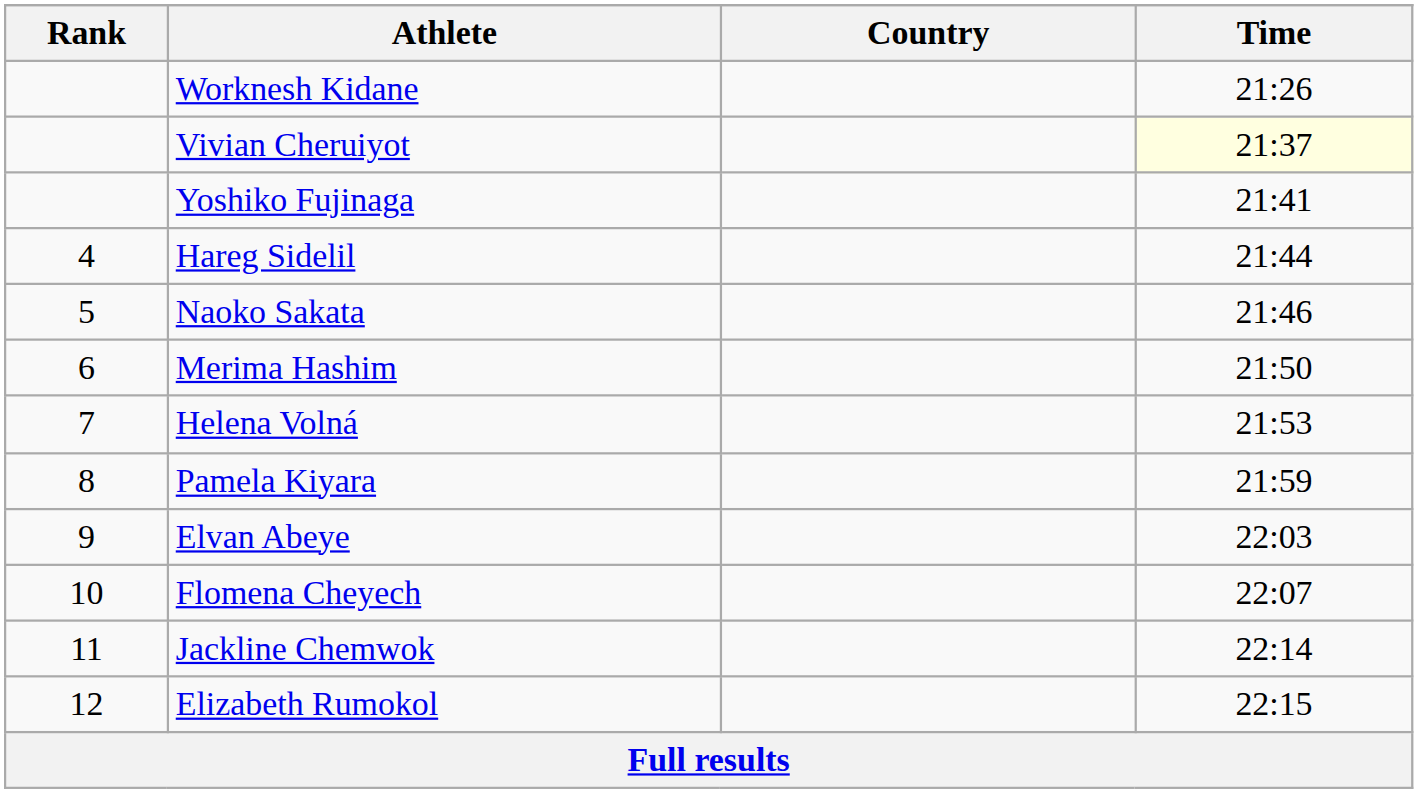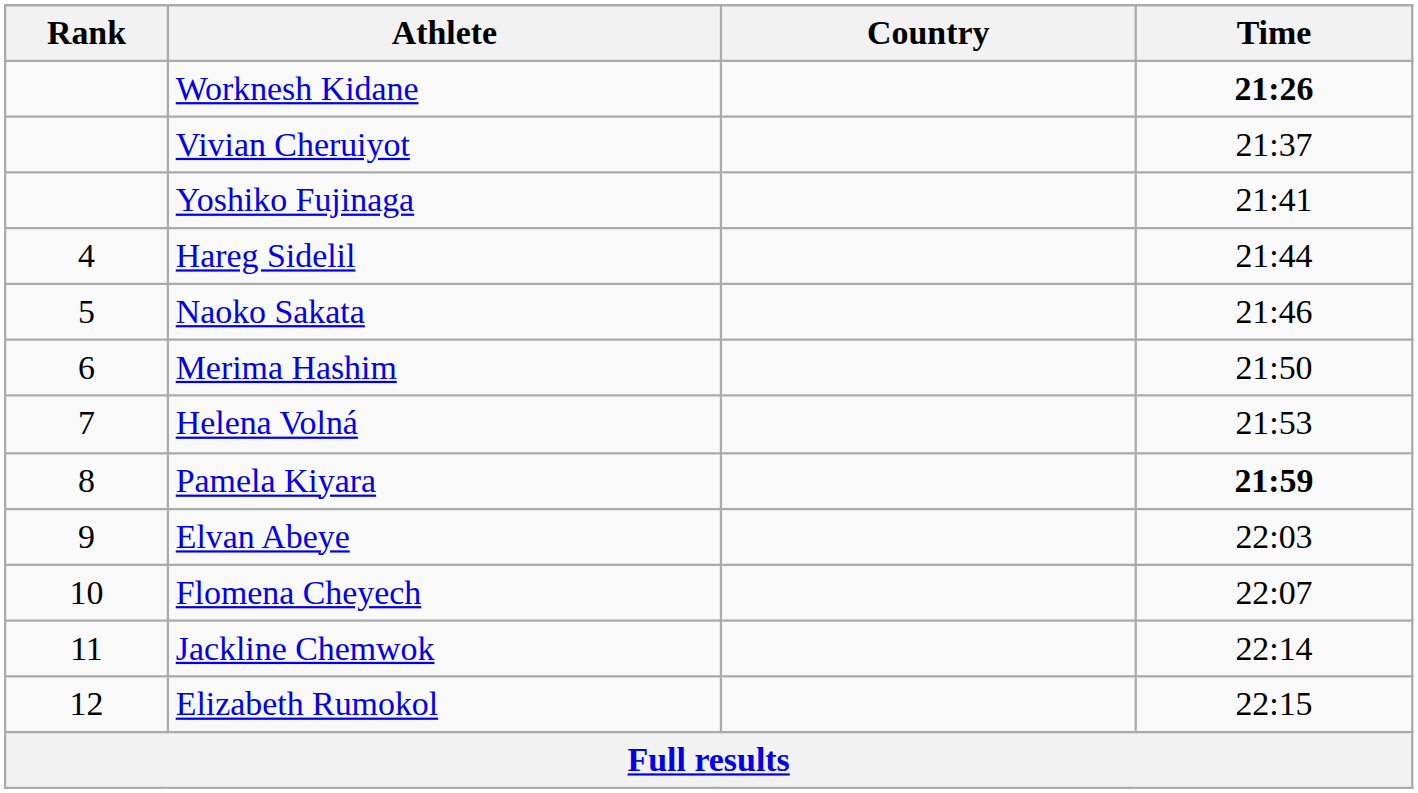(1274, 88) normal -> (1274, 88) bold
(1274, 144) lightyellow background -> (1274, 144) no background
(1274, 479) normal -> (1274, 479) bold
